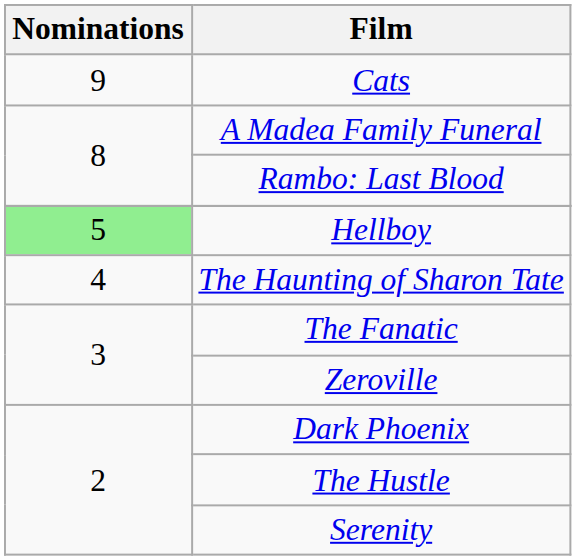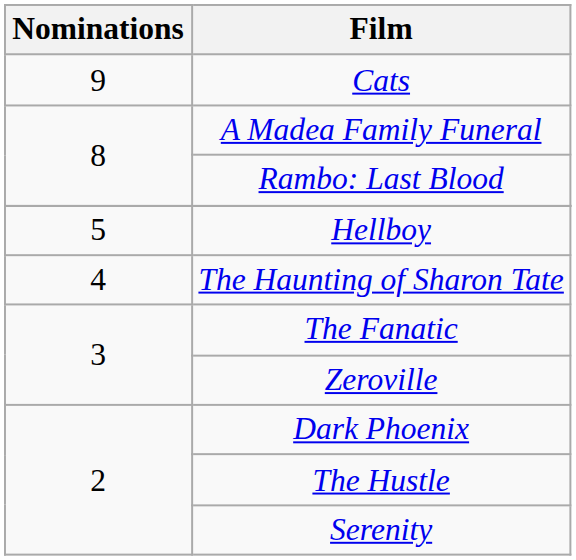(98, 229) lightgreen background -> (98, 229) no background
